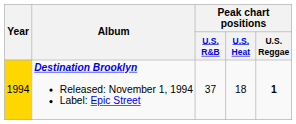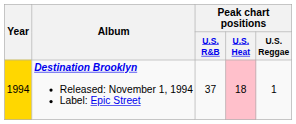(241, 89) no background -> (241, 89) pink background
(274, 89) bold -> (274, 89) normal
